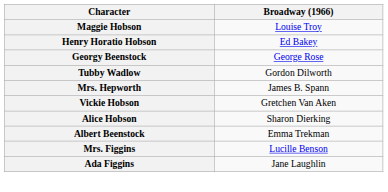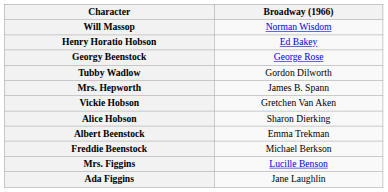- row: (109, 27)
+ row: (109, 27)
+ row: (109, 149)
